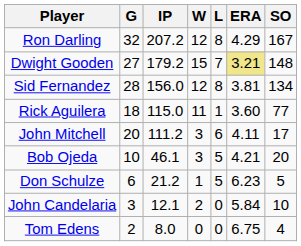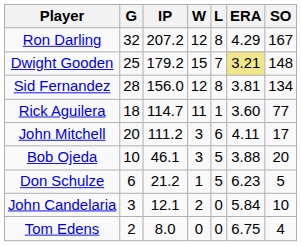(131, 63) 27 -> (131, 63) 25
(165, 110) 115.0 -> (165, 110) 114.7
(246, 157) 4.21 -> (246, 157) 3.88
